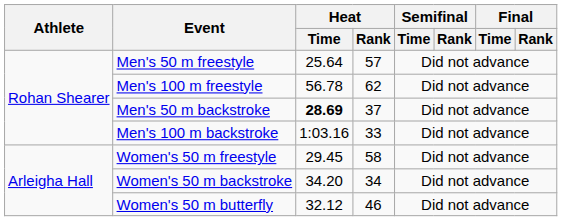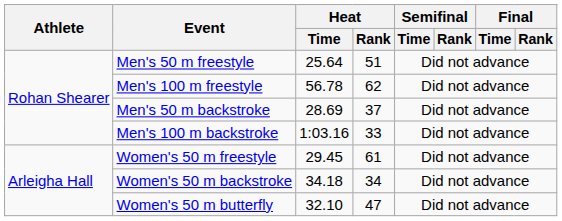(373, 63) 57 -> (373, 63) 51
(324, 110) bold -> (324, 110) normal
(373, 157) 58 -> (373, 157) 61
(324, 181) 34.20 -> (324, 181) 34.18
(324, 205) 32.12 -> (324, 205) 32.10
(373, 205) 46 -> (373, 205) 47
